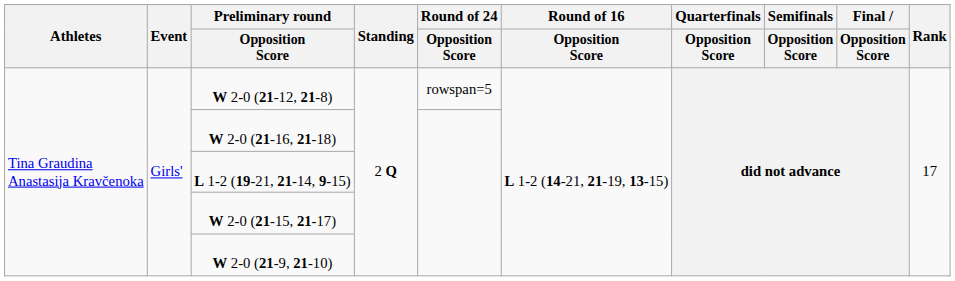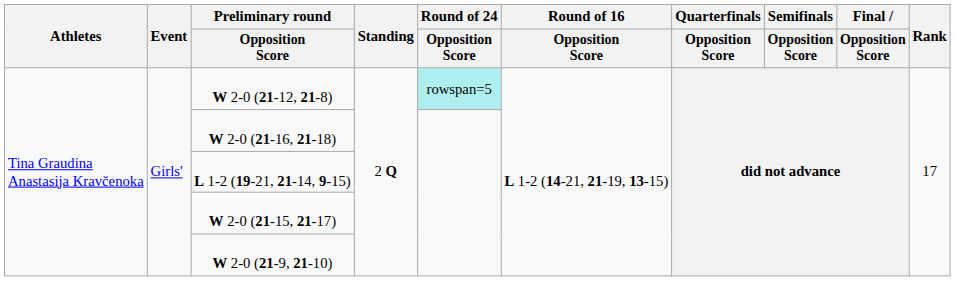(459, 89) no background -> (459, 89) paleturquoise background
